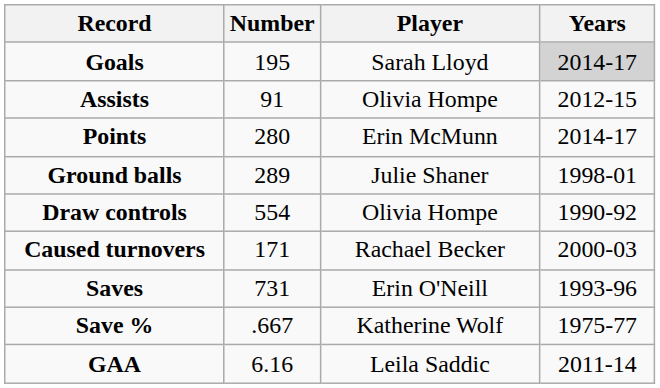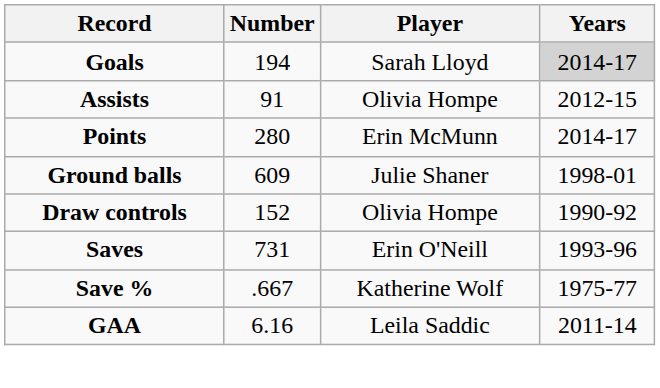(272, 61) 195 -> (272, 61) 194
(272, 174) 289 -> (272, 174) 609
(272, 212) 554 -> (272, 212) 152
- row: (115, 250)
